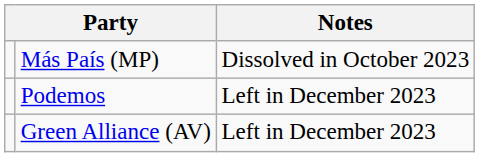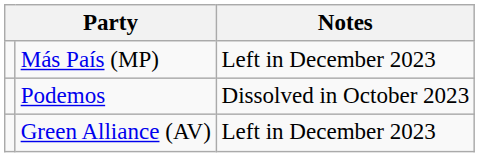(345, 59) Dissolved in October 2023 -> (329, 59) Left in December 2023
(329, 95) Left in December 2023 -> (345, 95) Dissolved in October 2023
